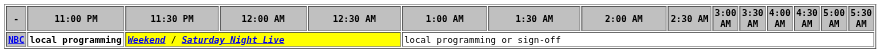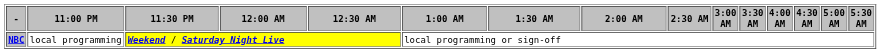(76, 40) bold -> (76, 40) normal
